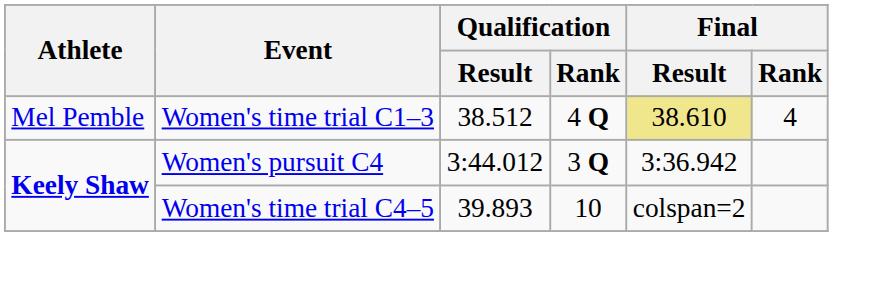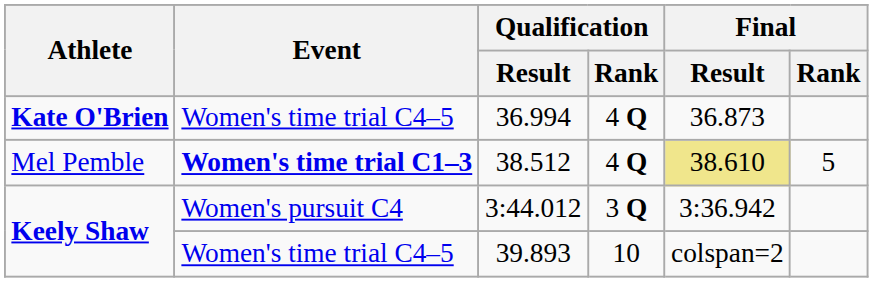+ row: (533, 117)
(298, 117) normal -> (327, 162) bold
(790, 117) 4 -> (828, 162) 5
